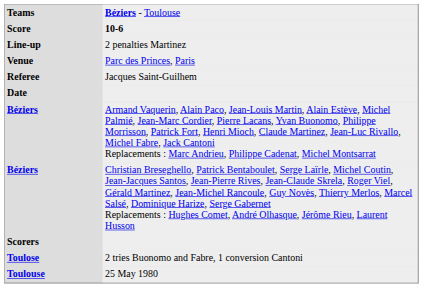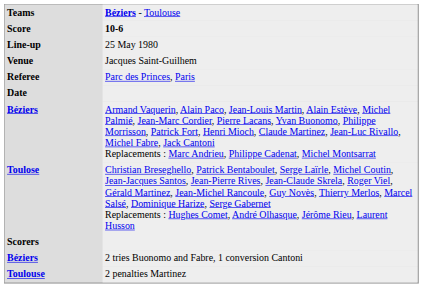(146, 45) 2 penalties Martinez -> (132, 45) 25 May 1980
(150, 61) Parc des Princes, Paris -> (151, 61) Jacques Saint-Guilhem
(151, 77) Jacques Saint-Guilhem -> (150, 77) Parc des Princes, Paris
(23, 170) Béziers -> (23, 170) Toulose
(23, 258) Toulose -> (23, 258) Béziers
(132, 274) 25 May 1980 -> (146, 274) 2 penalties Martinez
